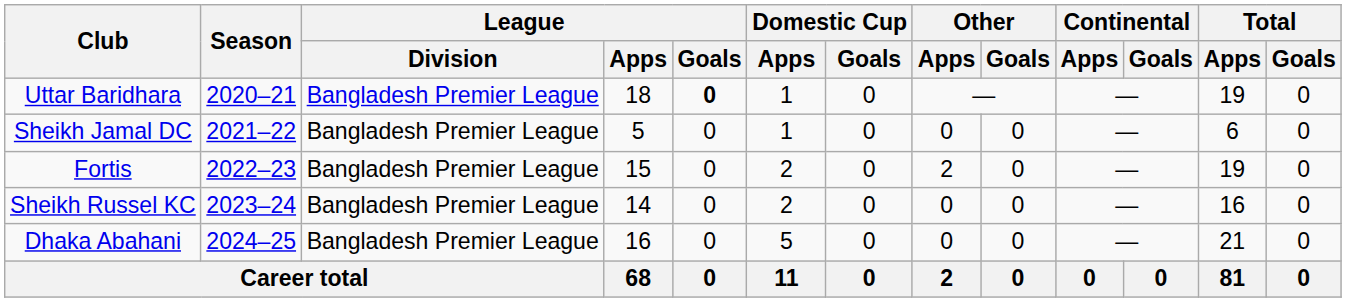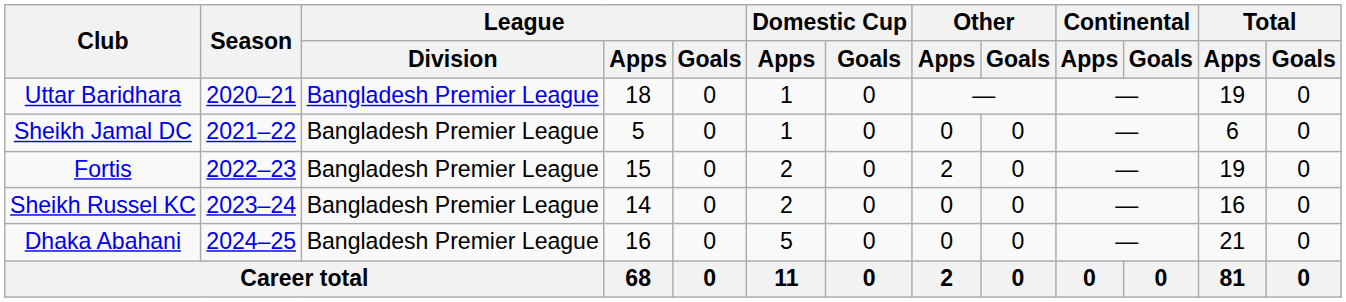(710, 95) bold -> (710, 95) normal
